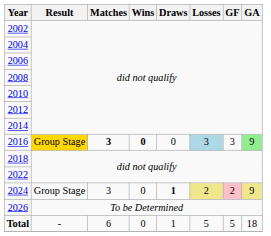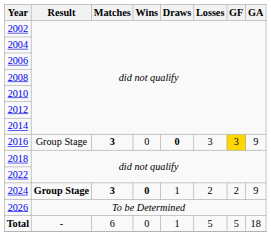(60, 142) gold background -> (61, 142) no background
(143, 142) bold -> (147, 142) normal
(173, 142) normal -> (177, 142) bold
(206, 142) lightblue background -> (210, 142) no background
(232, 142) no background -> (236, 142) gold background
(252, 142) lightgreen background -> (256, 142) no background
(60, 191) normal -> (61, 191) bold
(108, 191) normal -> (112, 191) bold
(143, 191) normal -> (147, 191) bold
(173, 191) bold -> (177, 191) normal
(206, 191) khaki background -> (210, 191) no background
(232, 191) pink background -> (236, 191) no background
(252, 191) khaki background -> (256, 191) no background
